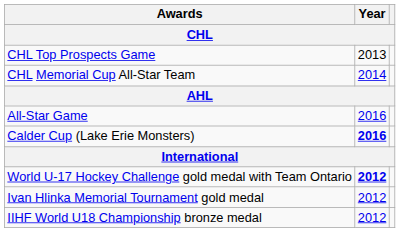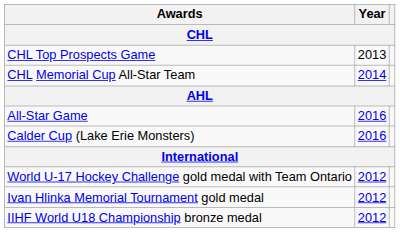(372, 136) bold -> (372, 136) normal
(372, 177) bold -> (372, 177) normal
